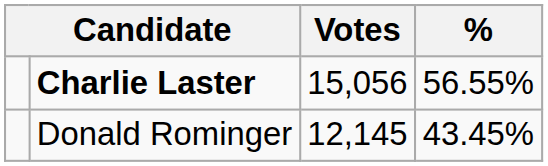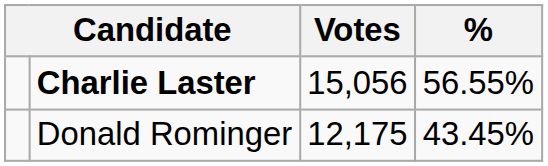(357, 134) 12,145 -> (357, 134) 12,175
